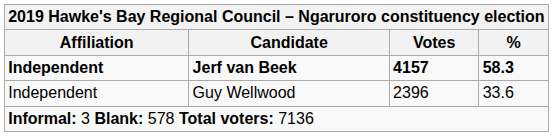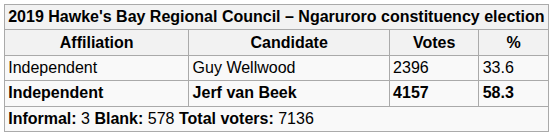rows swapped: (245, 67) <-> (244, 93)
